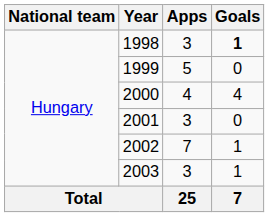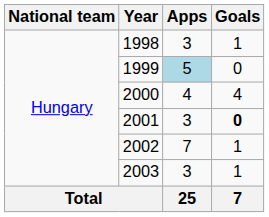(238, 43) bold -> (238, 43) normal
(187, 69) no background -> (187, 69) lightblue background
(238, 120) normal -> (238, 120) bold
